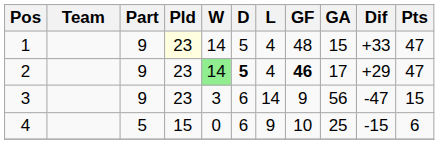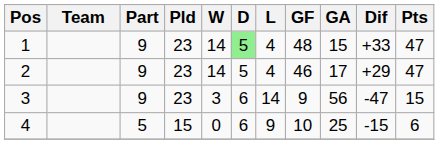(183, 44) lightyellow background -> (183, 44) no background
(243, 44) no background -> (243, 44) lightgreen background
(216, 71) lightgreen background -> (216, 71) no background
(243, 71) bold -> (243, 71) normal
(303, 71) bold -> (303, 71) normal
